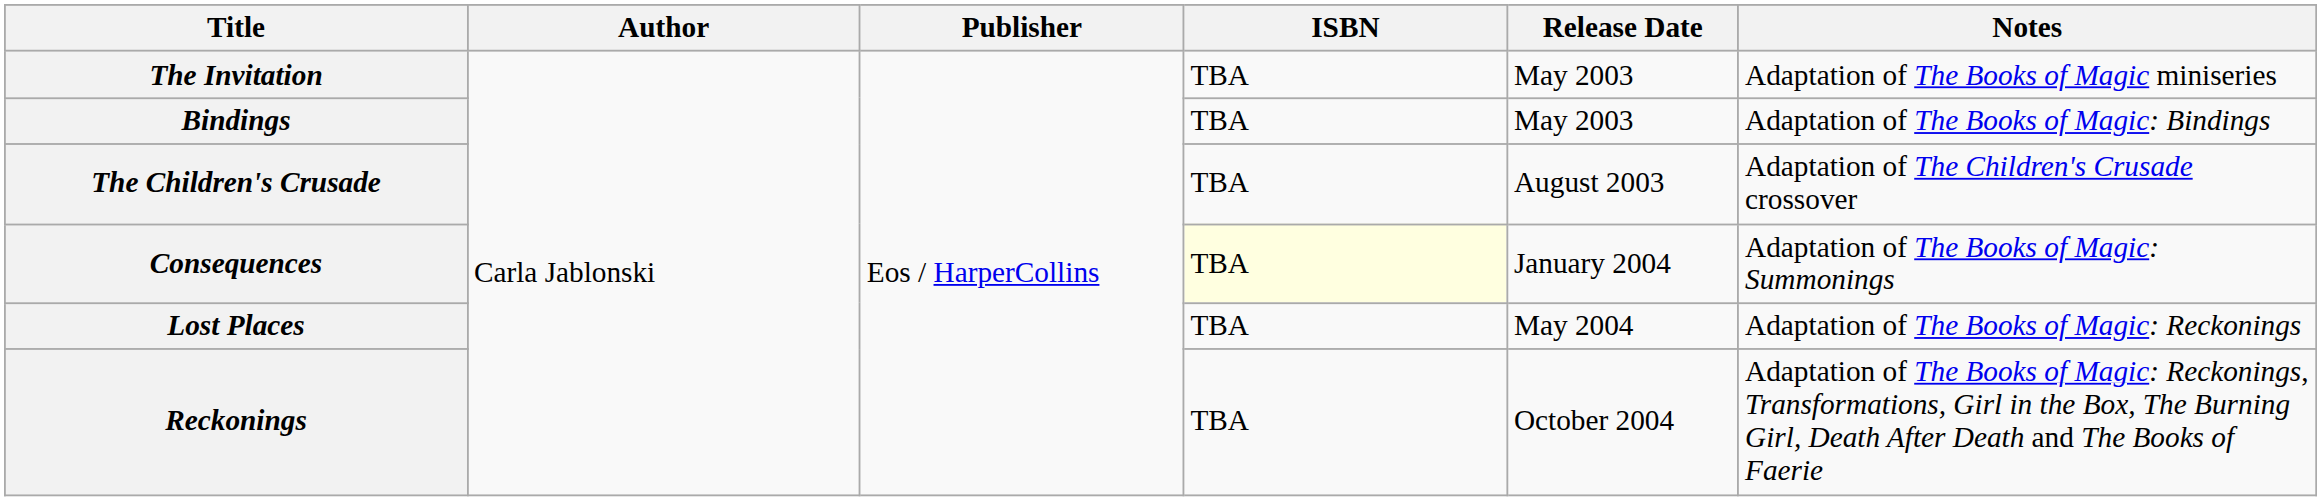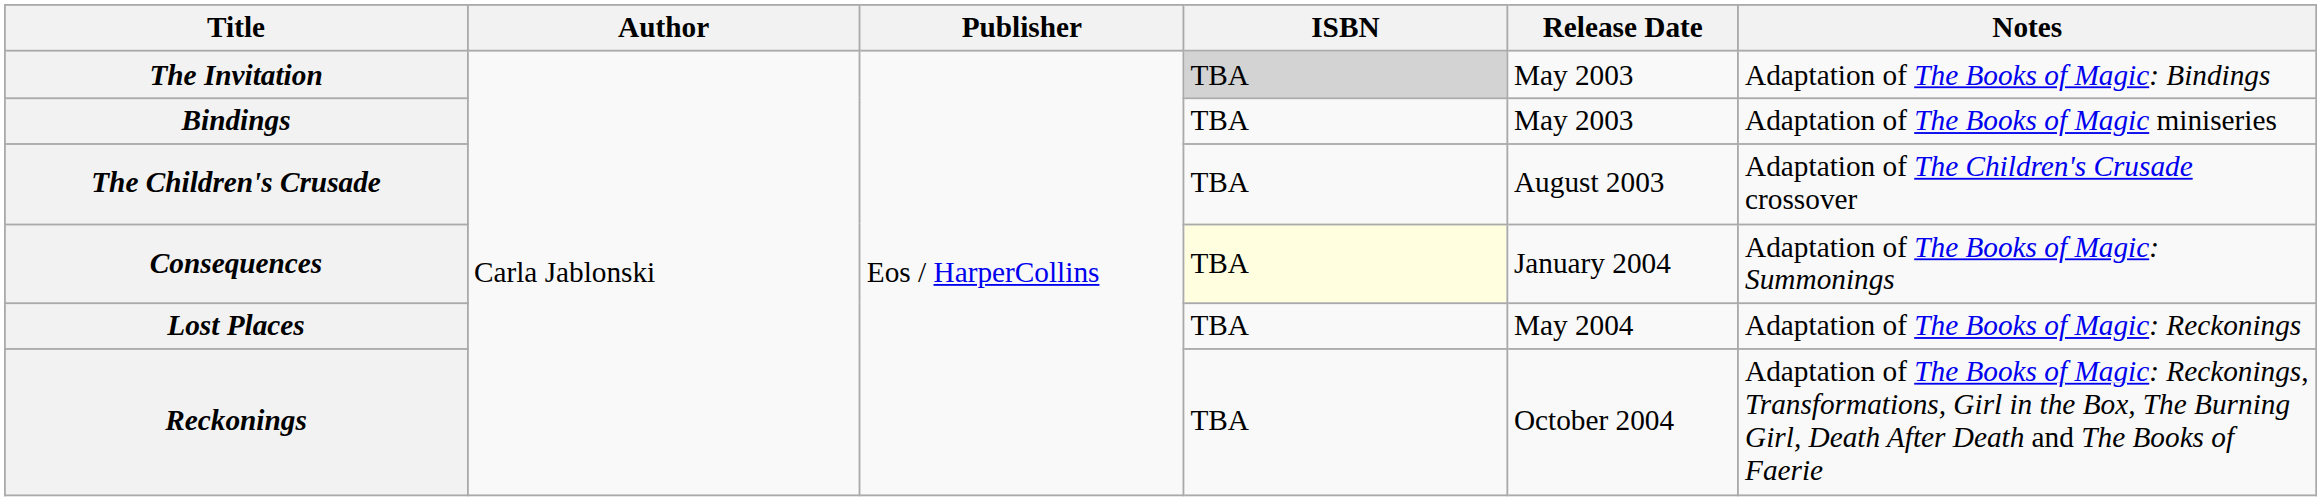(1220, 74) no background -> (1220, 74) lightgrey background
(2011, 74) Adaptation of The Books of Magic miniseries -> (2008, 74) Adaptation of The Books of Magic: Bindings
(2008, 120) Adaptation of The Books of Magic: Bindings -> (2011, 120) Adaptation of The Books of Magic miniseries
